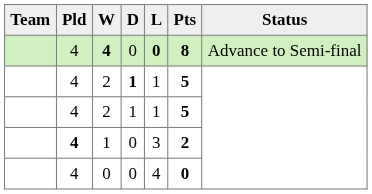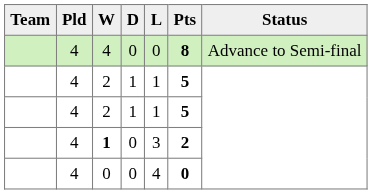(107, 50) bold -> (107, 50) normal
(156, 50) bold -> (156, 50) normal
(133, 81) bold -> (133, 81) normal
(74, 142) bold -> (74, 142) normal
(107, 142) normal -> (107, 142) bold
